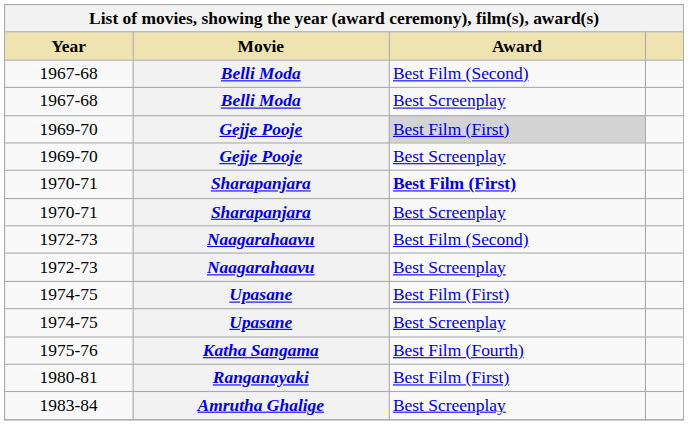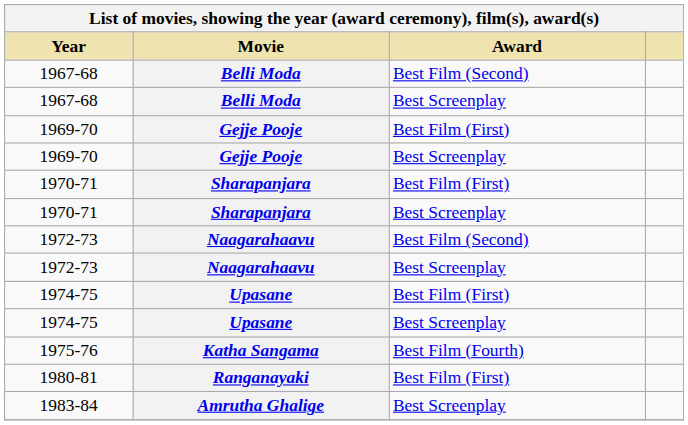(451, 128) lightgrey background -> (451, 128) no background
(454, 184) bold -> (451, 184) normal
